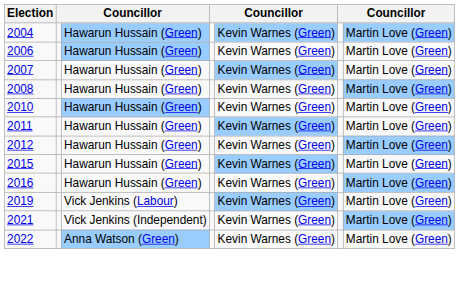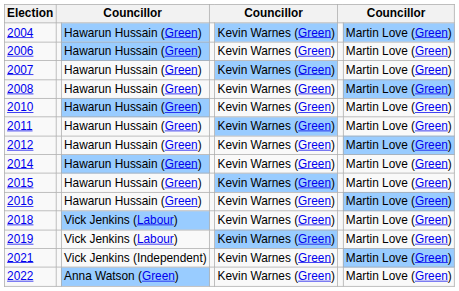+ row: (20, 164)
+ row: (20, 220)
